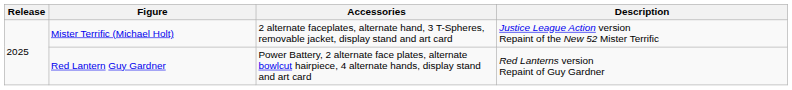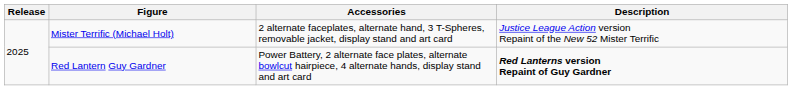(552, 66) normal -> (555, 66) bold
